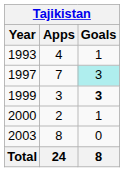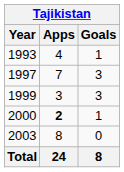(99, 75) paleturquoise background -> (99, 75) no background
(99, 95) bold -> (99, 95) normal
(59, 116) normal -> (59, 116) bold
